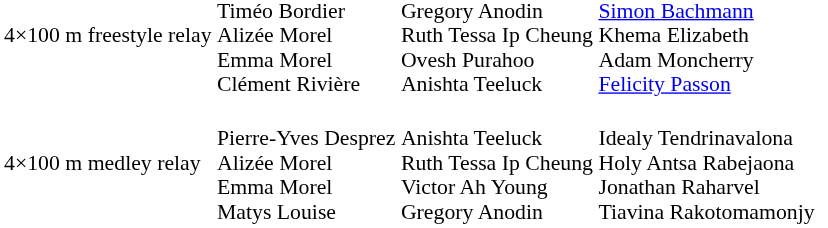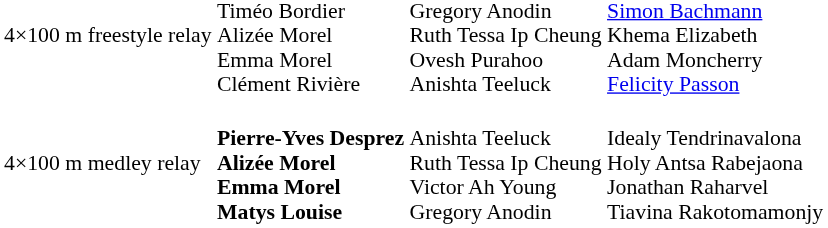(306, 175) normal -> (311, 175) bold
